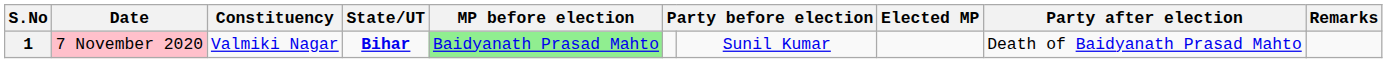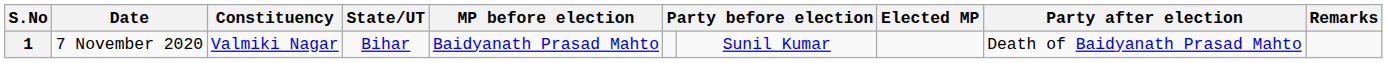(129, 45) pink background -> (129, 45) no background
(386, 45) bold -> (386, 45) normal
(546, 45) lightgreen background -> (546, 45) no background
